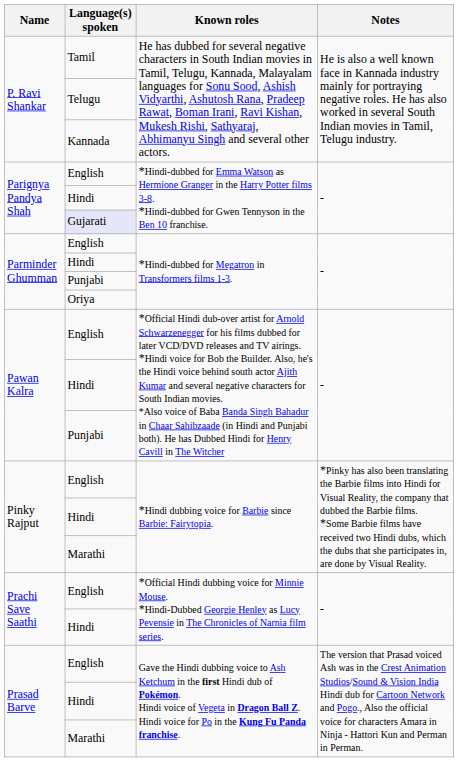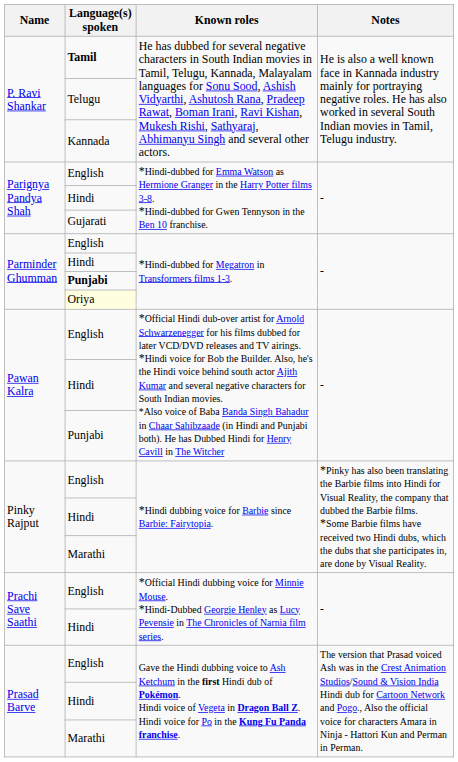(81, 57) normal -> (82, 57) bold
(87, 221) lavender background -> (87, 221) no background
(86, 280) normal -> (88, 280) bold
(81, 299) no background -> (81, 299) lightyellow background
